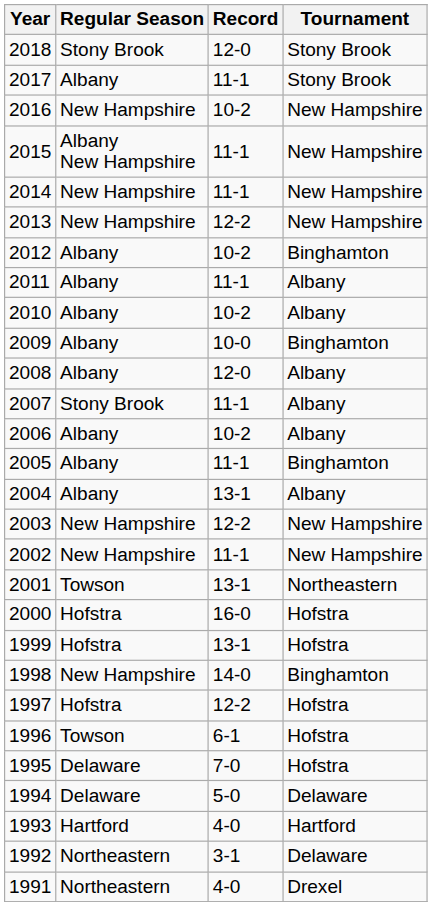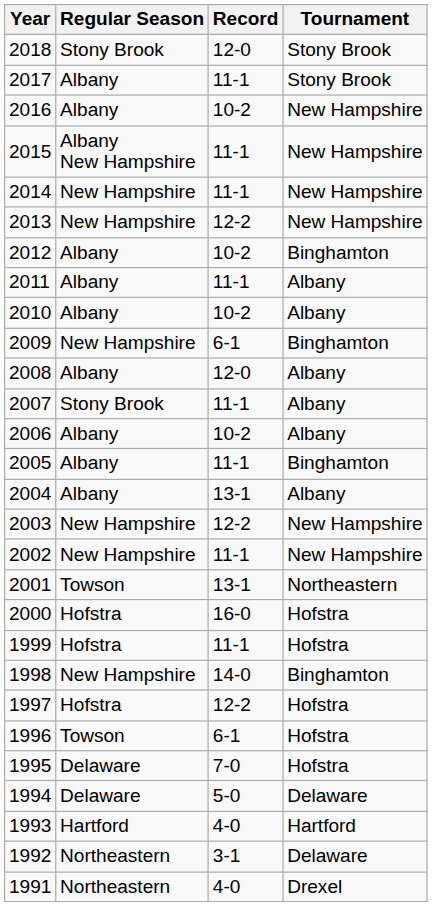(128, 110) New Hampshire -> (89, 110) Albany
(89, 342) Albany -> (128, 342) New Hampshire
(232, 342) 10-0 -> (227, 342) 6-1
(232, 644) 13-1 -> (231, 644) 11-1
